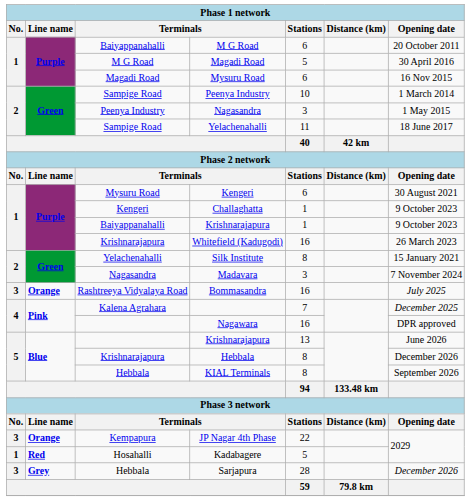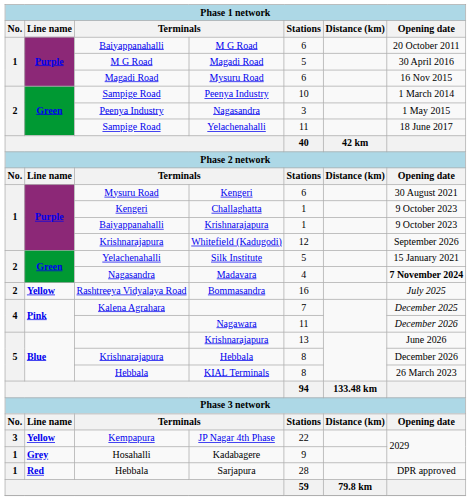(305, 242) 16 -> (304, 242) 12
(426, 242) 26 March 2023 -> (426, 242) September 2026
(305, 258) 8 -> (304, 258) 5
(305, 274) 3 -> (304, 274) 4
(426, 274) normal -> (426, 274) bold
(16, 291) 3 -> (15, 291) 2
(44, 291) Orange -> (41, 291) Yellow
(305, 323) 16 -> (304, 323) 11
(426, 323) DPR approved -> (426, 323) December 2026
(426, 373) September 2026 -> (426, 373) 26 March 2023
(44, 438) Orange -> (41, 438) Yellow
(36, 454) Red -> (38, 454) Grey
(305, 454) 5 -> (304, 454) 9
(16, 471) 3 -> (15, 471) 1
(39, 471) Grey -> (35, 471) Red
(426, 471) December 2026 -> (426, 471) DPR approved
